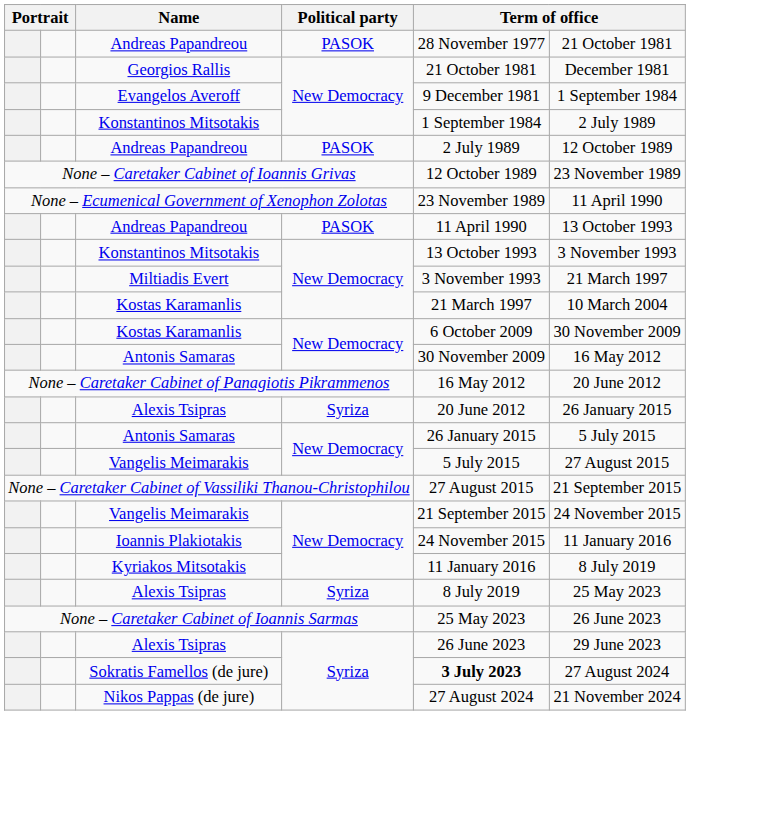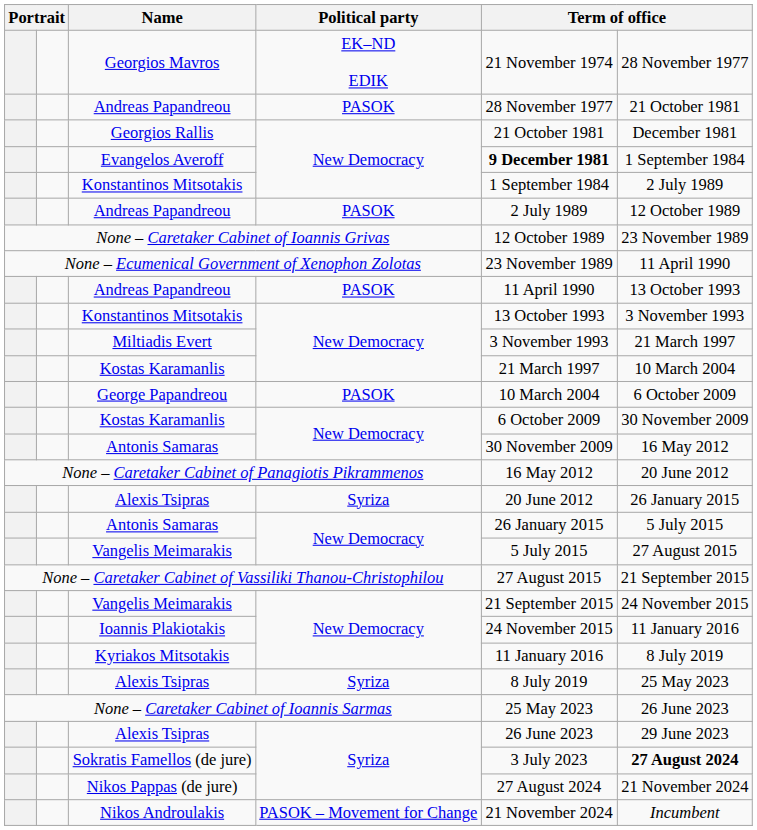+ row: (162, 62)
(481, 95) normal -> (549, 159) bold
+ row: (162, 394)
(481, 670) bold -> (549, 760) normal
(617, 670) normal -> (685, 760) bold
+ row: (162, 812)
